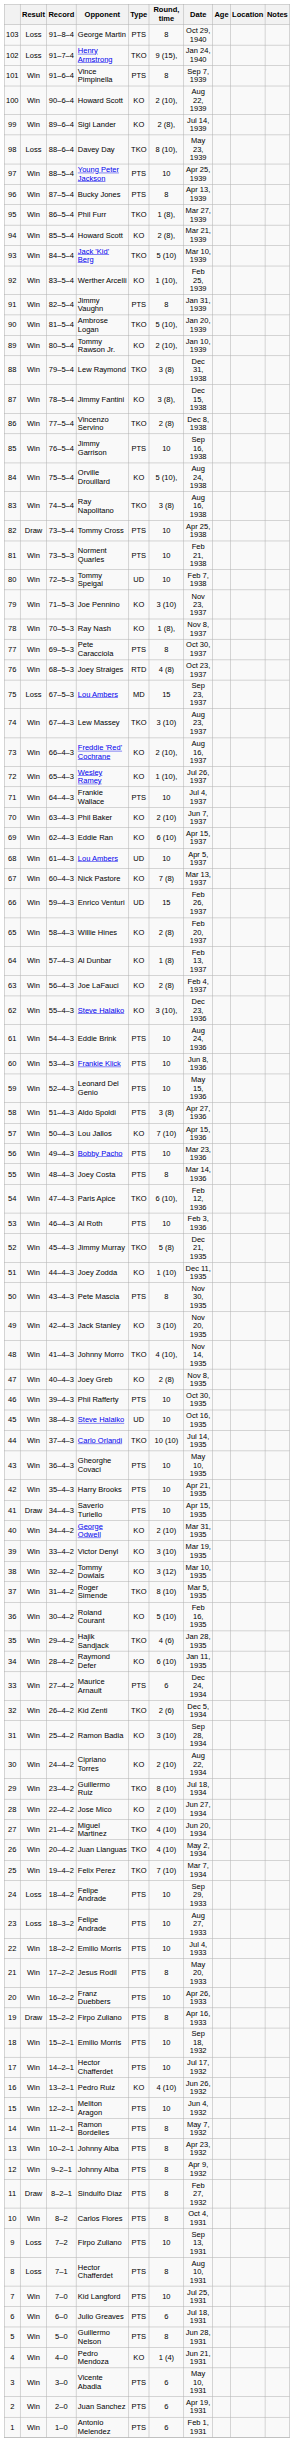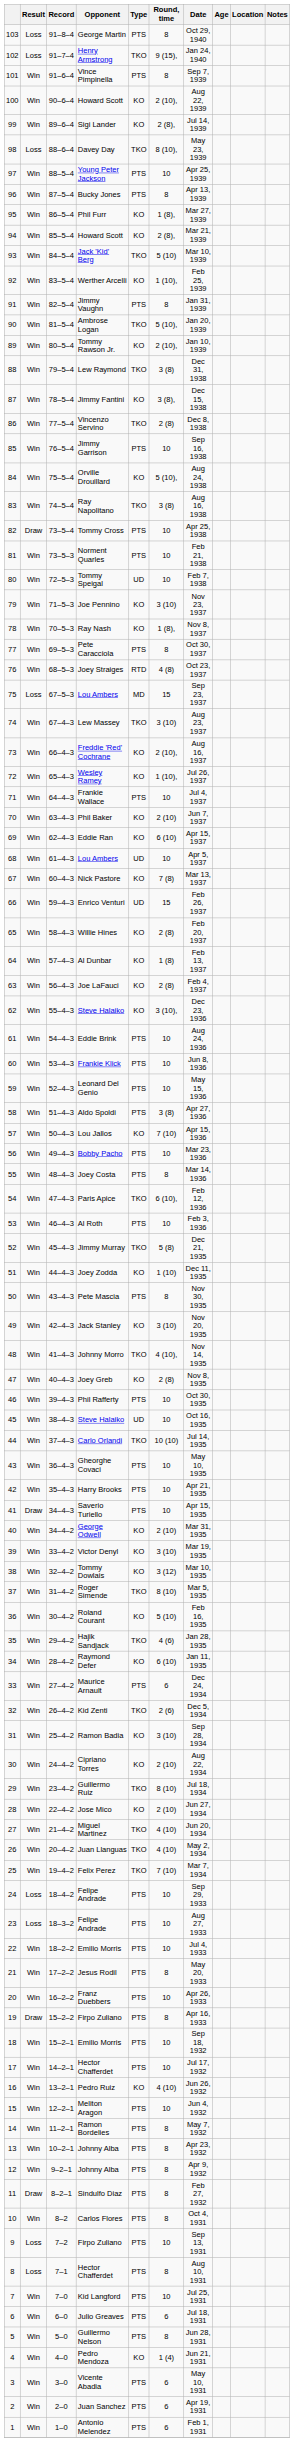(139, 215) TKO -> (139, 215) KO
